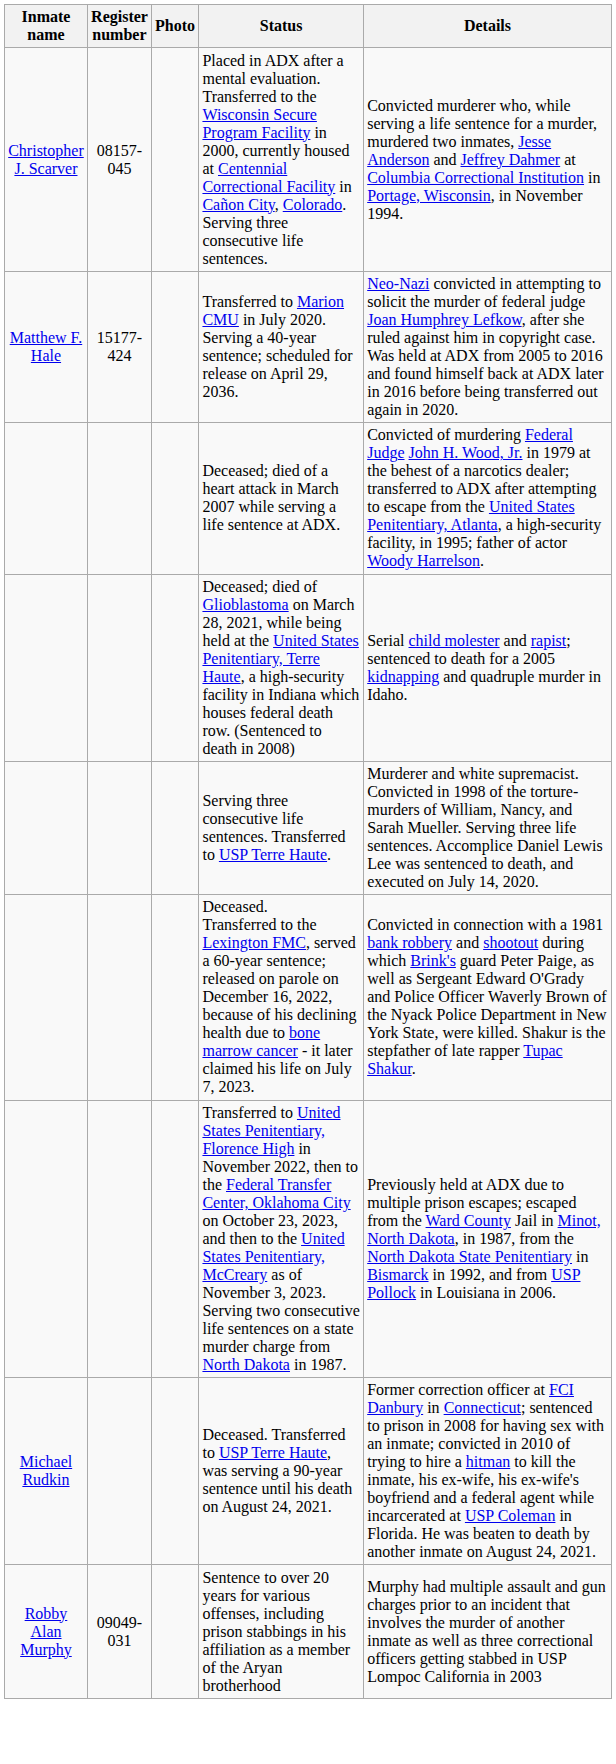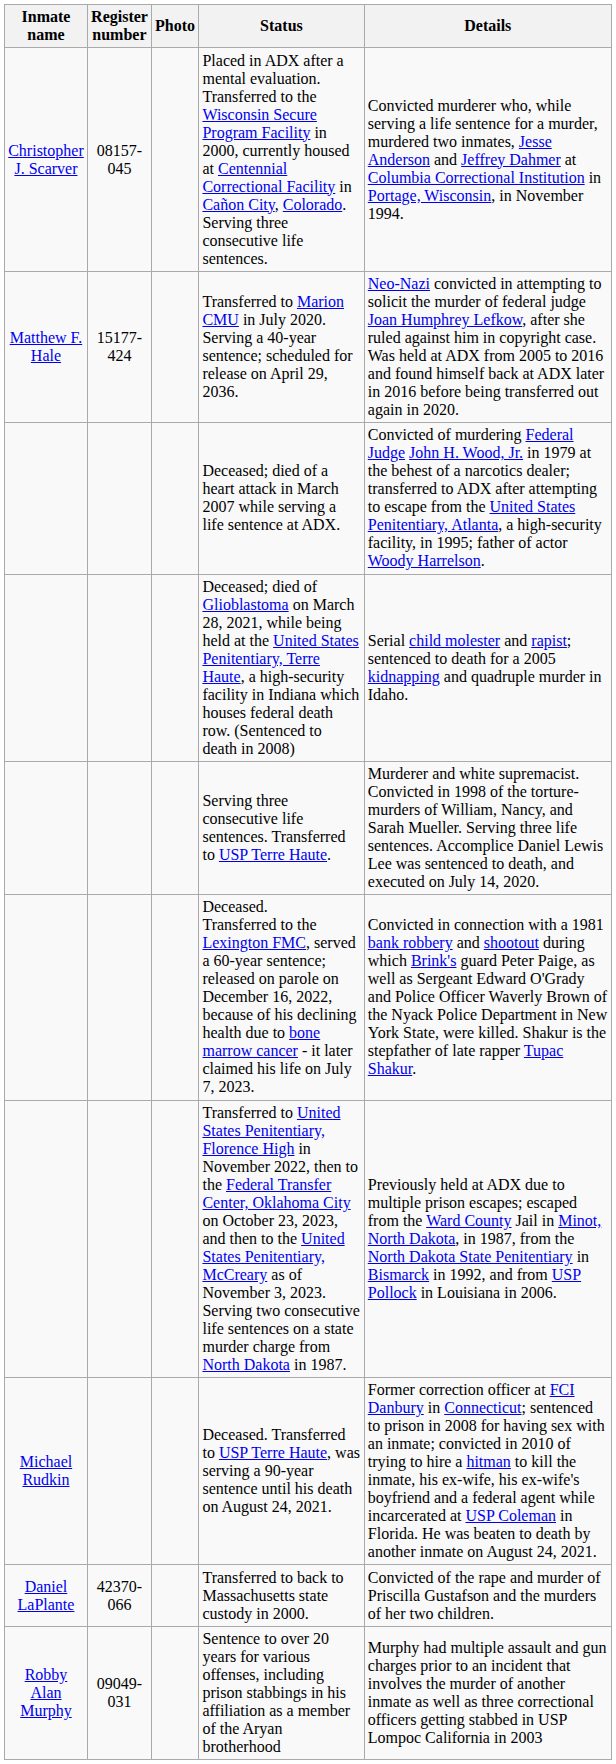+ row: (273, 1595)
